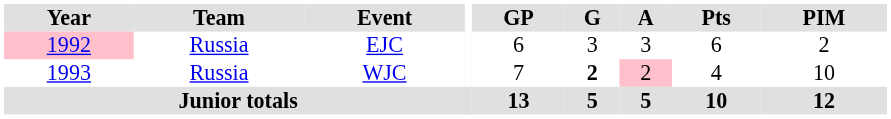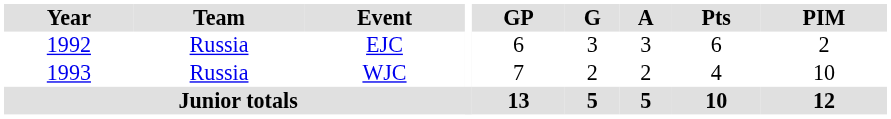(69, 45) pink background -> (69, 45) no background
(592, 72) bold -> (592, 72) normal
(646, 72) pink background -> (646, 72) no background
